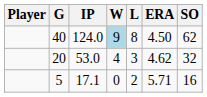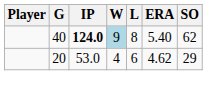(88, 37) normal -> (88, 37) bold
(160, 37) 4.50 -> (160, 37) 5.40
(134, 59) 3 -> (134, 59) 6
(190, 59) 32 -> (190, 59) 29
- row: (59, 80)
